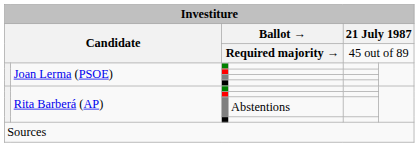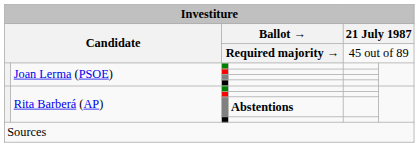(261, 106) normal -> (262, 106) bold
